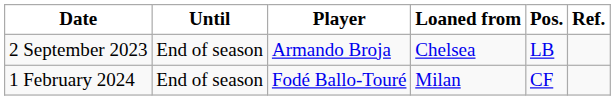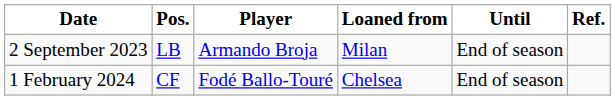columns swapped: (547, 19) <-> (210, 19)
(445, 49) Chelsea -> (364, 49) Milan
(438, 79) Milan -> (372, 79) Chelsea
